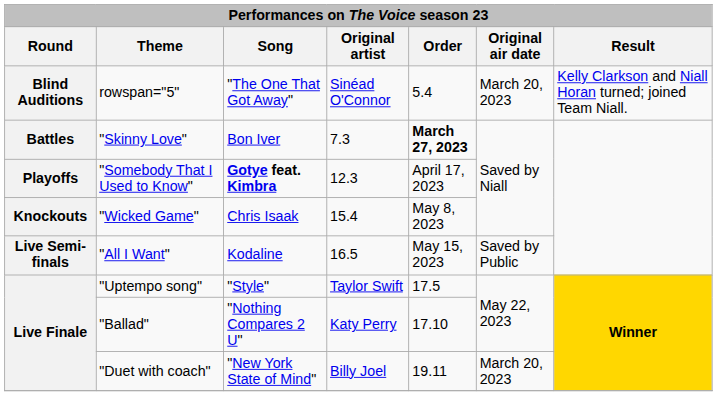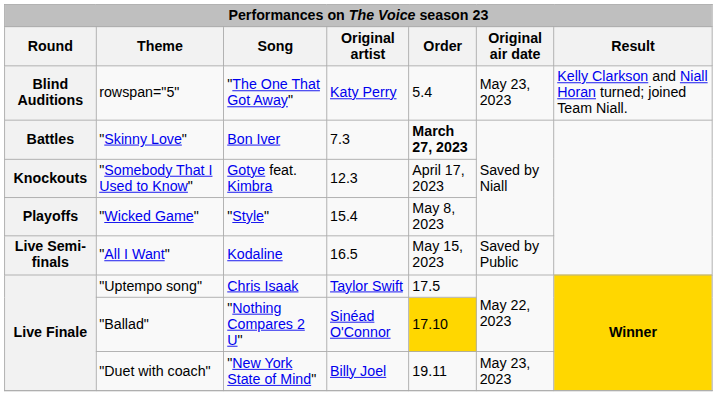(360, 92) Sinéad O'Connor -> (363, 92) Katy Perry
(511, 92) March 20, 2023 -> (505, 92) May 23, 2023
(50, 178) Playoffs -> (50, 178) Knockouts
(264, 178) bold -> (262, 178) normal
(50, 216) Knockouts -> (50, 216) Playoffs
(263, 216) Chris Isaak -> (248, 216) "Style"
(248, 286) "Style" -> (263, 286) Chris Isaak
(363, 324) Katy Perry -> (360, 324) Sinéad O'Connor
(430, 324) no background -> (430, 324) gold background
(511, 371) March 20, 2023 -> (505, 371) May 23, 2023
